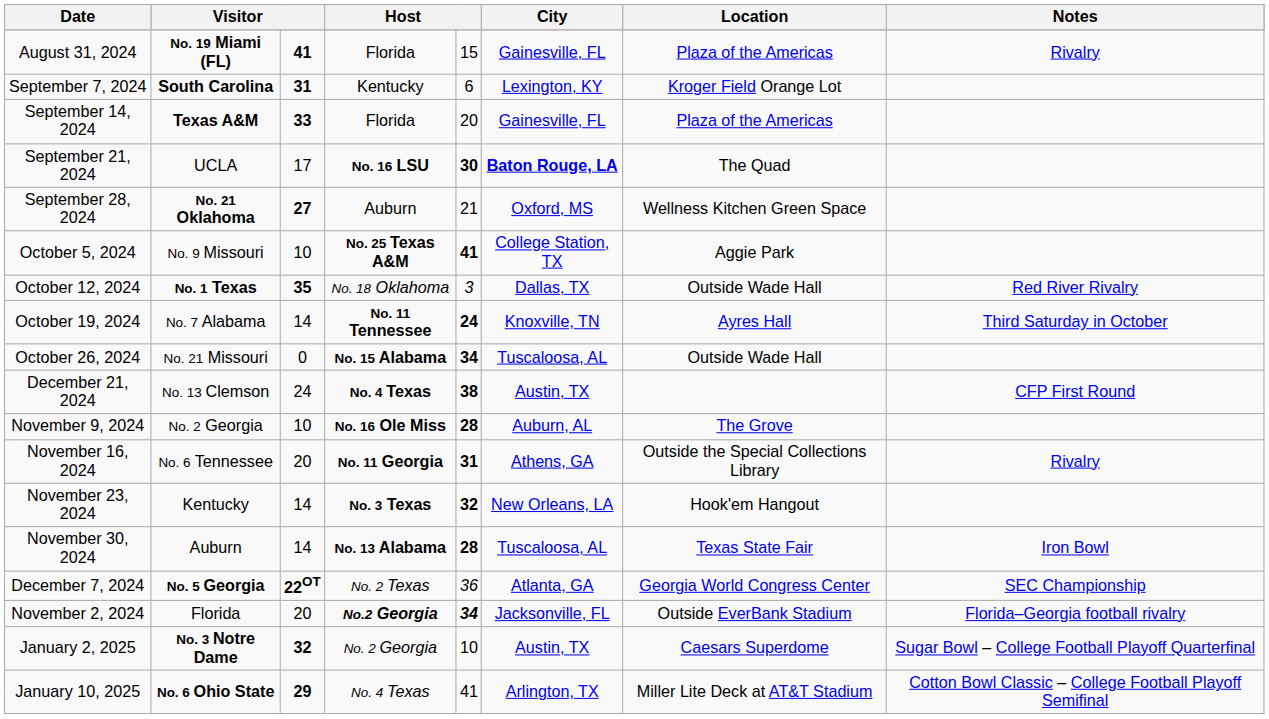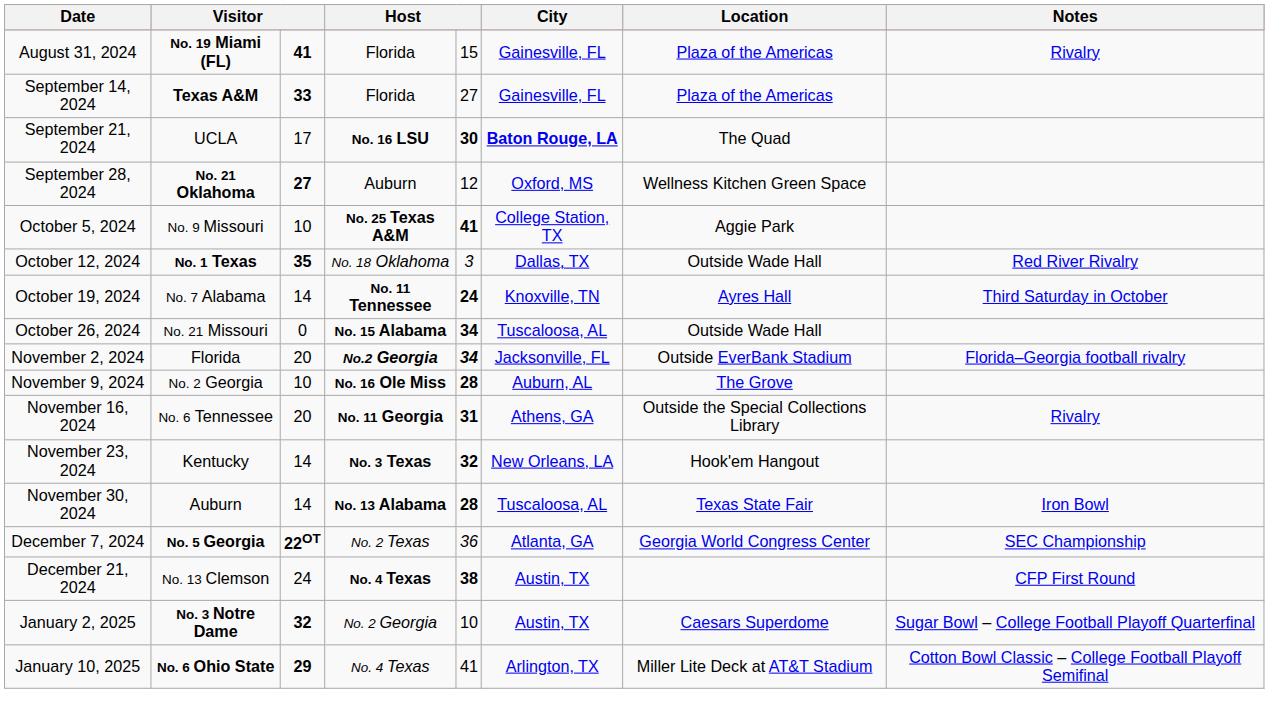- row: (78, 86)
(469, 121) 20 -> (469, 95) 27
(469, 209) 21 -> (469, 183) 12
rows swapped: (78, 613) <-> (78, 391)
